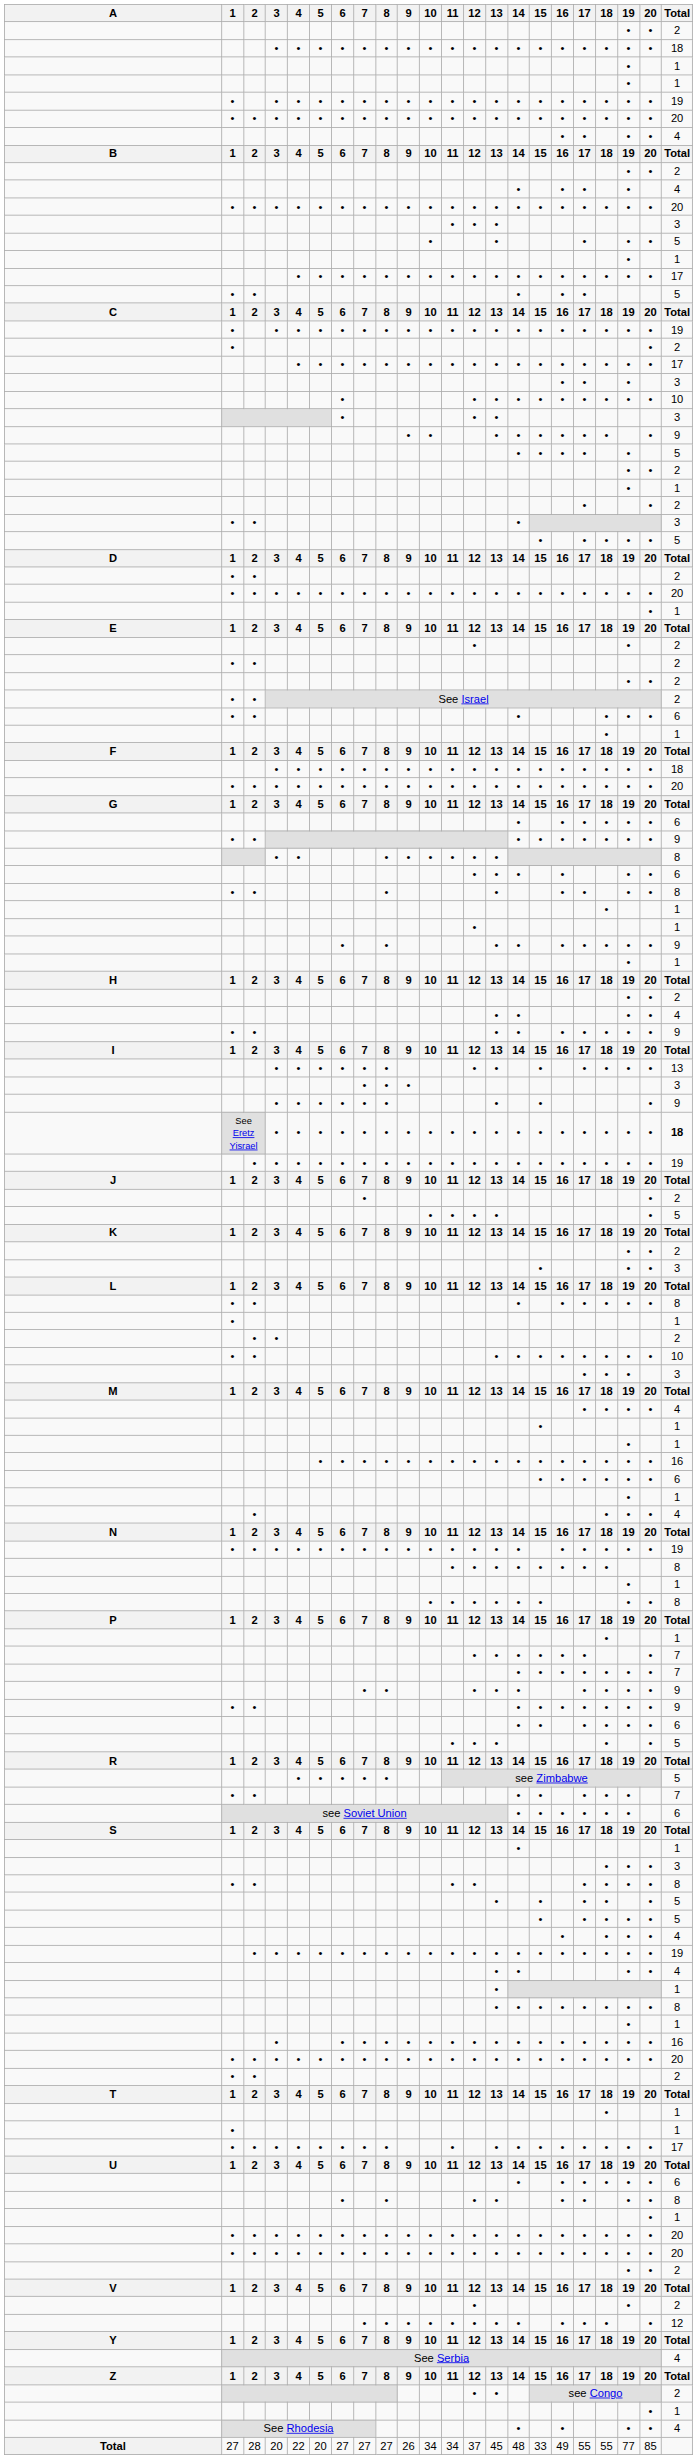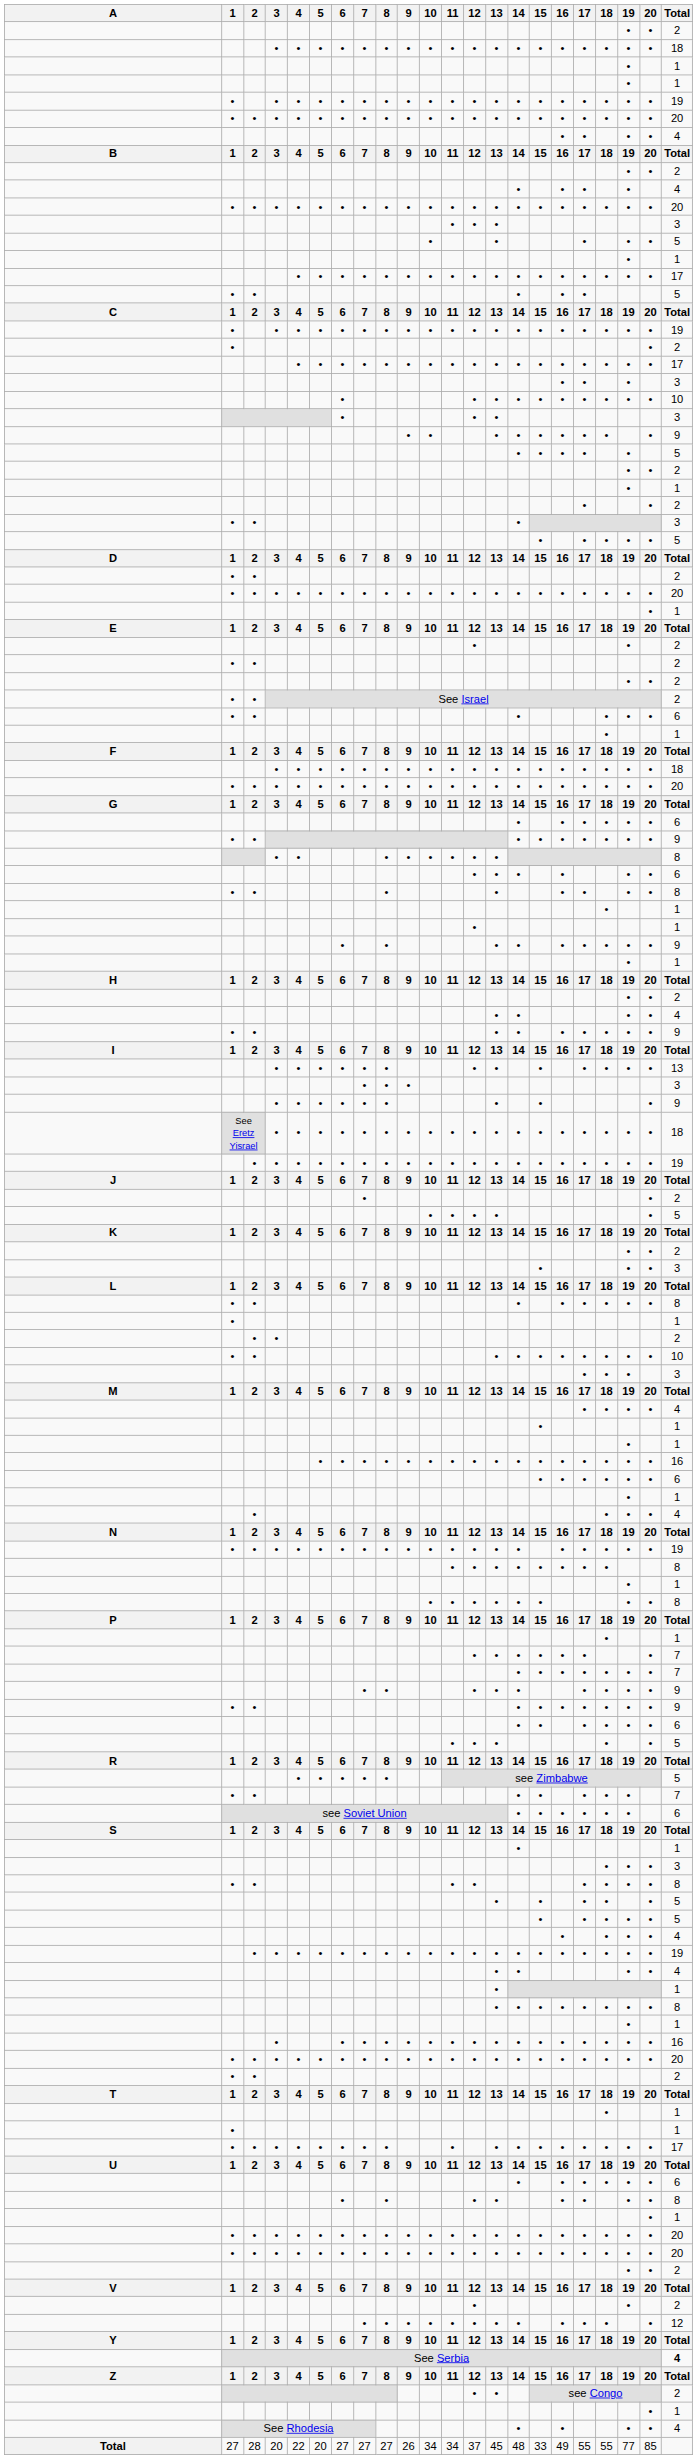(677, 1133) bold -> (677, 1133) normal
(677, 2358) normal -> (677, 2358) bold
